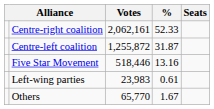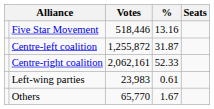rows swapped: (57, 29) <-> (55, 63)
